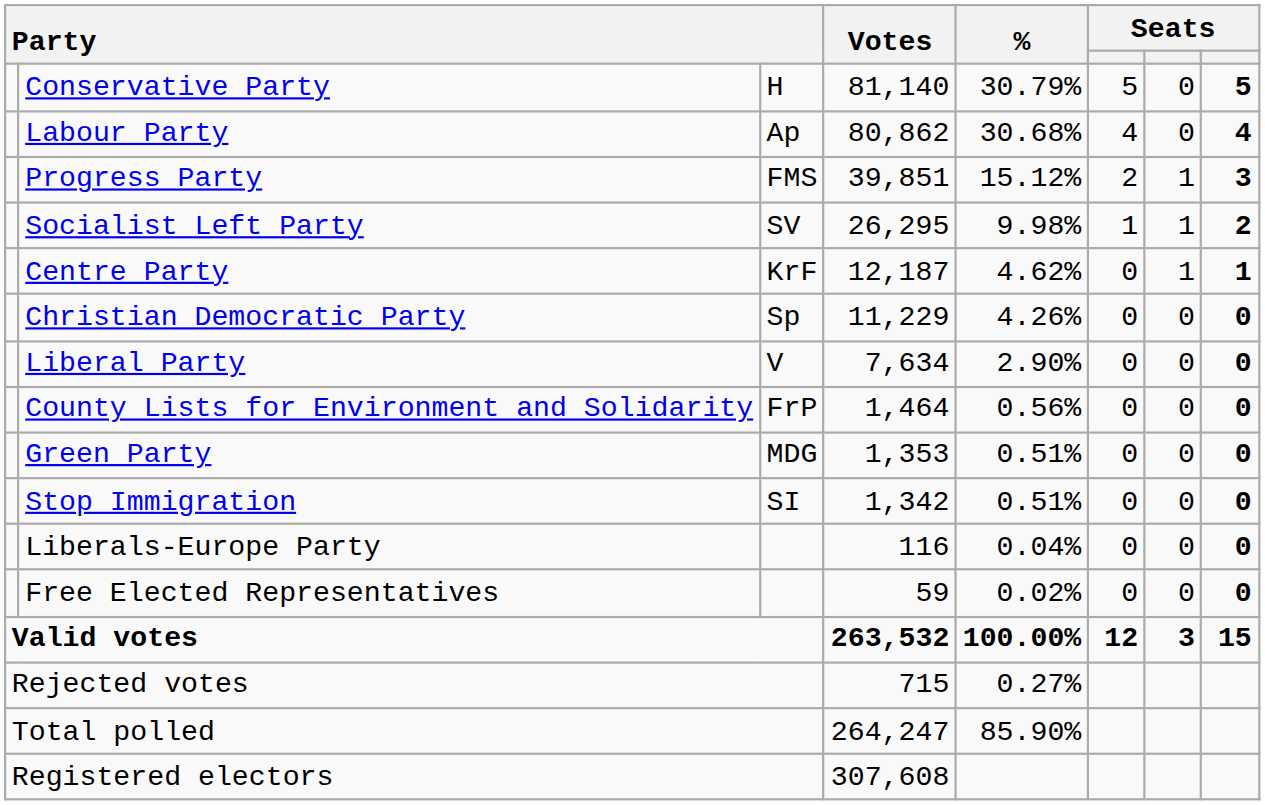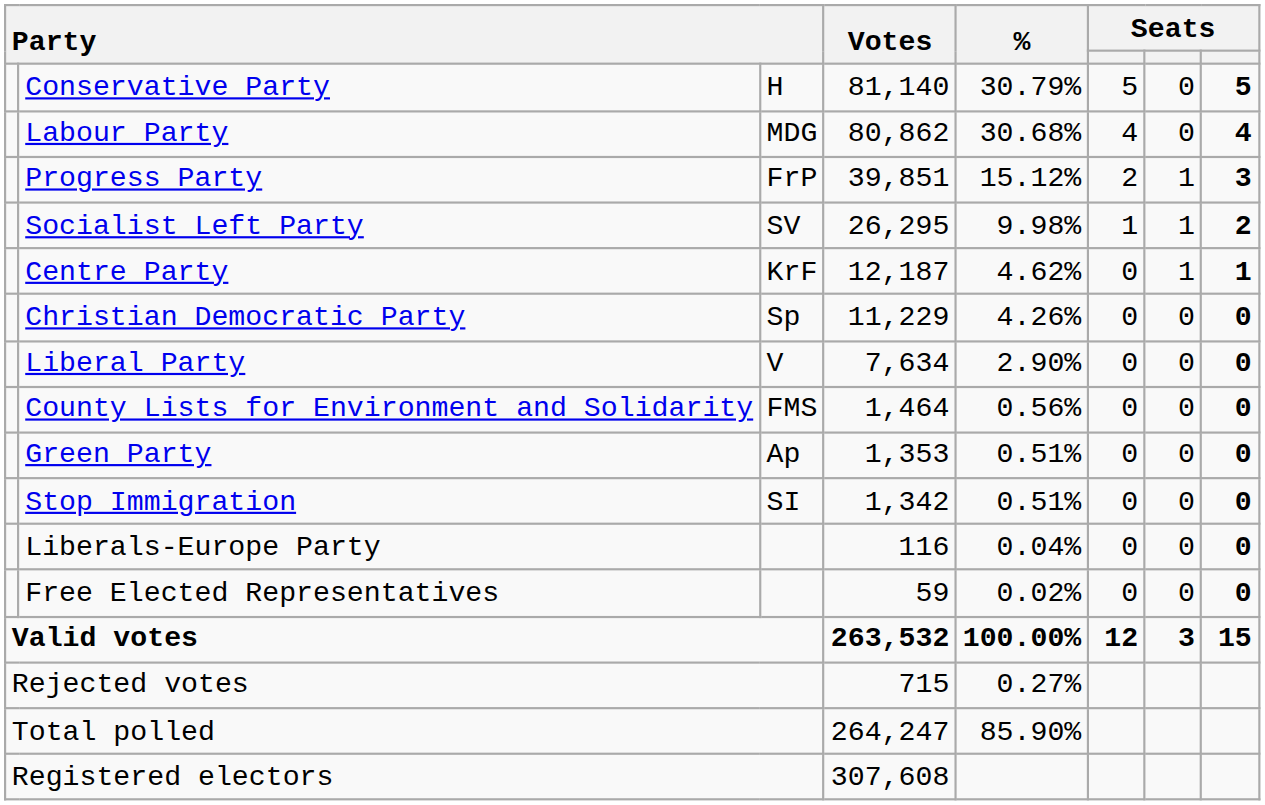(784, 133) Ap -> (792, 133) MDG
(792, 179) FMS -> (792, 179) FrP
(792, 409) FrP -> (792, 409) FMS
(792, 455) MDG -> (784, 455) Ap
